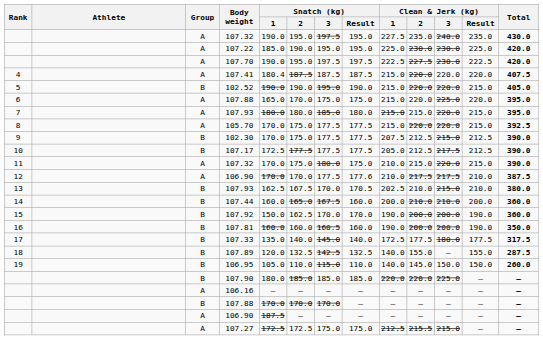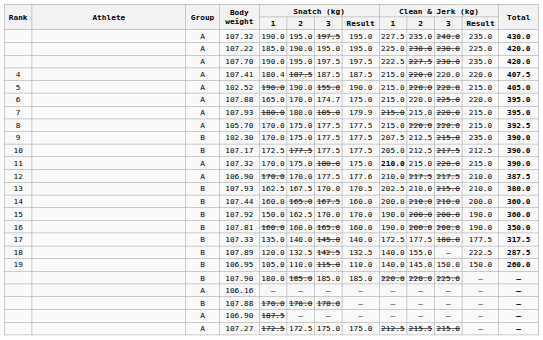(480, 62) 222.5 -> (480, 62) 235.0
(203, 87) B -> (203, 87) A
(328, 87) 195.0 -> (328, 87) 155.0
(328, 100) 175.0 -> (328, 100) 174.7
(361, 112) 180.0 -> (361, 112) 179.9
(480, 138) 212.5 -> (480, 138) 235.0
(393, 163) normal -> (393, 163) bold
(328, 227) 160.5 -> (328, 227) 165.0
(480, 252) 155.0 -> (480, 252) 222.5
